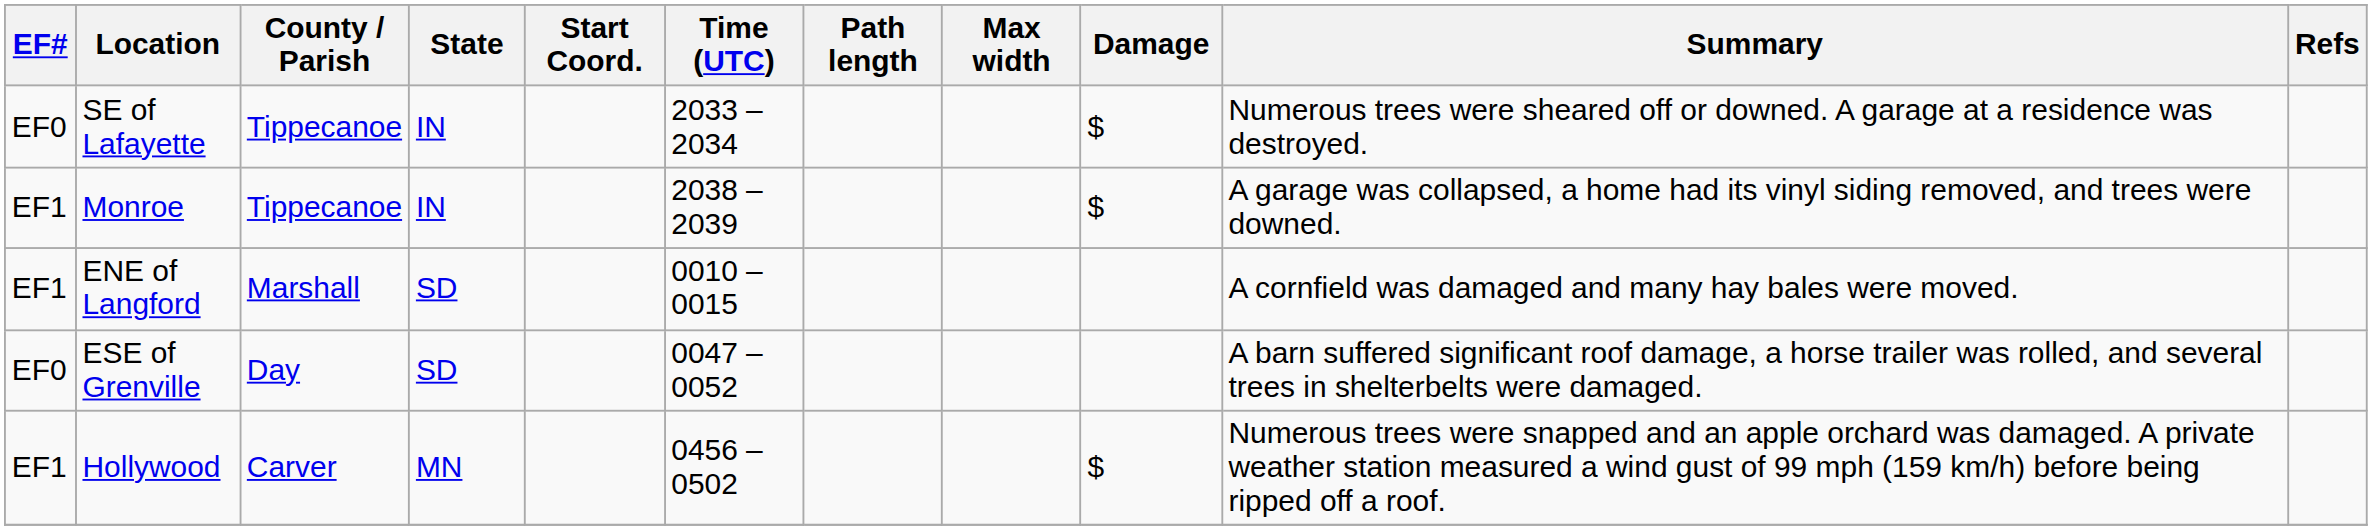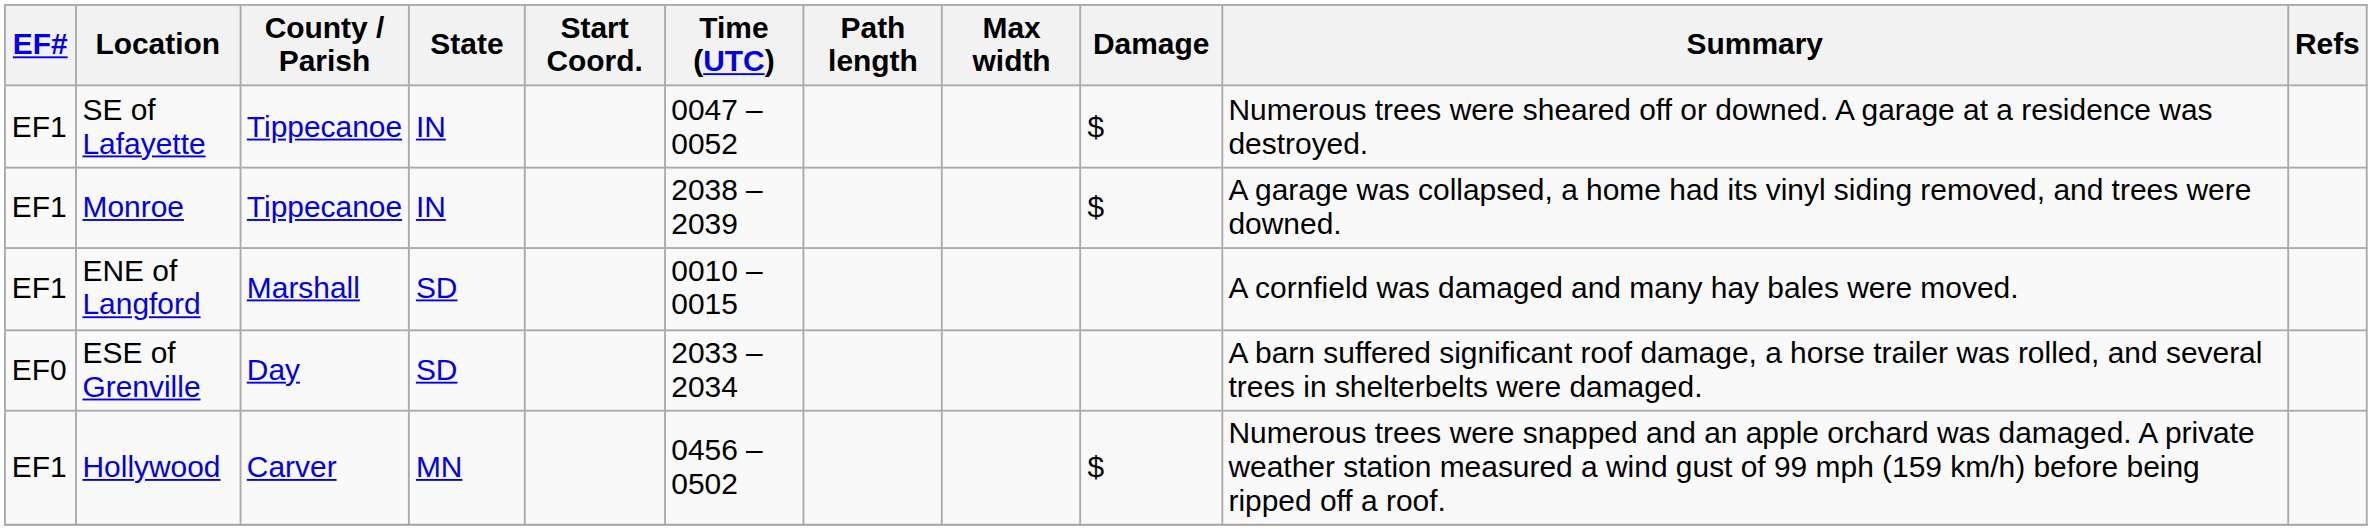(39, 126) EF0 -> (39, 126) EF1
(717, 126) 2033 – 2034 -> (717, 126) 0047 – 0052
(717, 369) 0047 – 0052 -> (717, 369) 2033 – 2034
